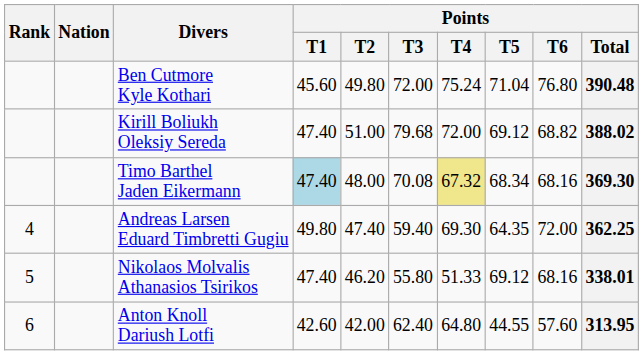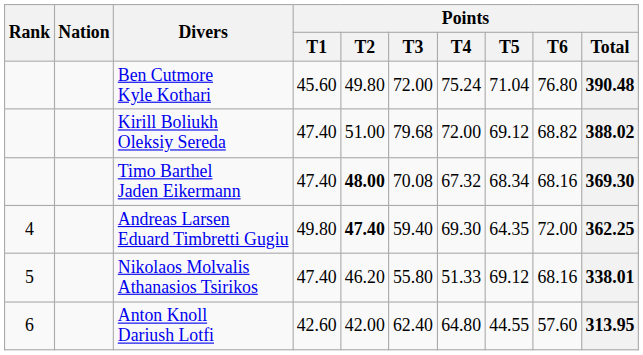(317, 181) lightblue background -> (317, 181) no background
(365, 181) normal -> (365, 181) bold
(461, 181) khaki background -> (461, 181) no background
(365, 229) normal -> (365, 229) bold
